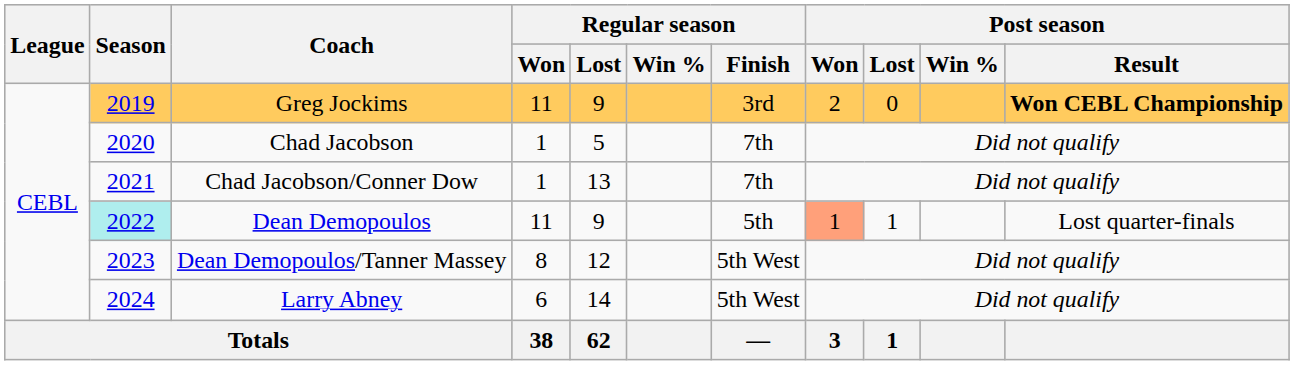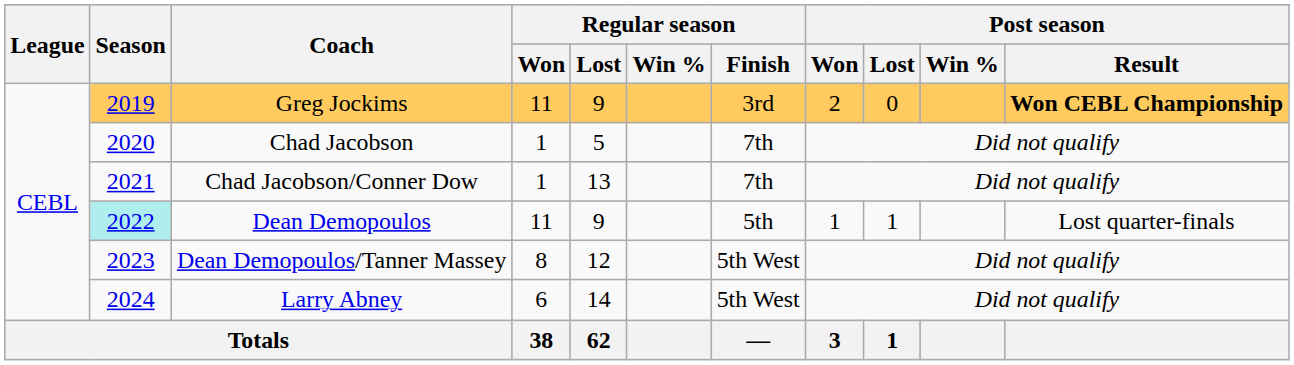(835, 221) lightsalmon background -> (835, 221) no background
